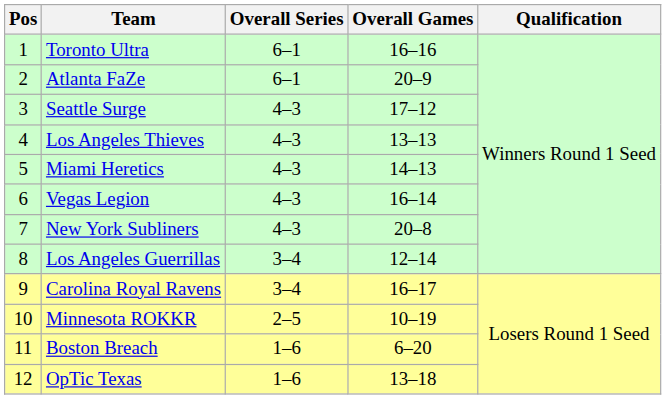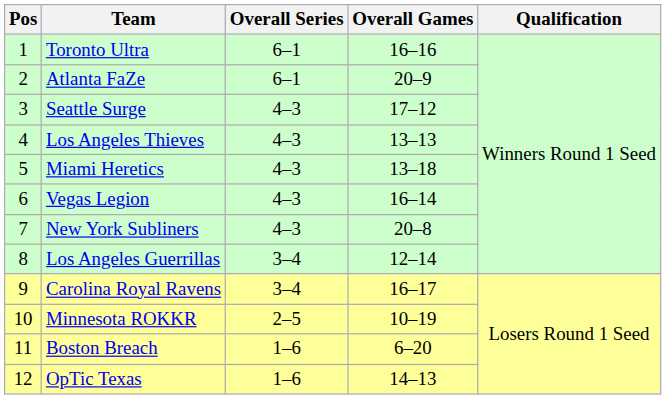(413, 169) 14–13 -> (413, 169) 13–18
(413, 378) 13–18 -> (413, 378) 14–13
